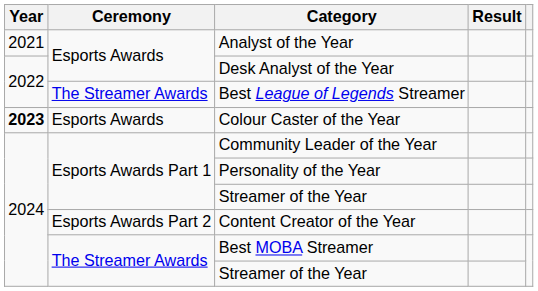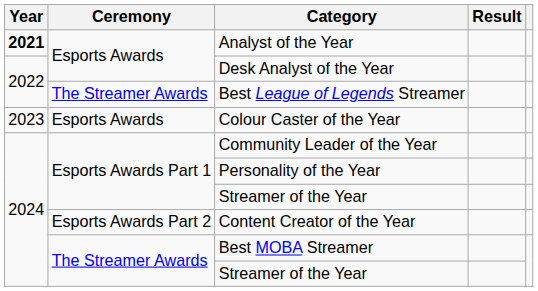(26, 42) normal -> (26, 42) bold
(26, 119) bold -> (26, 119) normal
